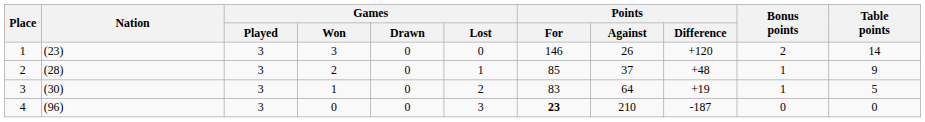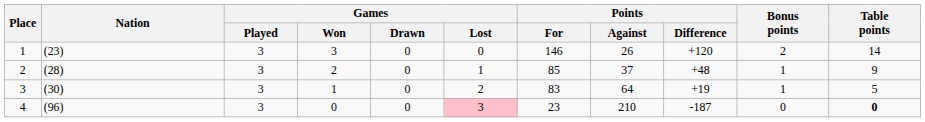(481, 107) no background -> (481, 107) pink background
(554, 107) bold -> (554, 107) normal
(874, 107) normal -> (874, 107) bold
